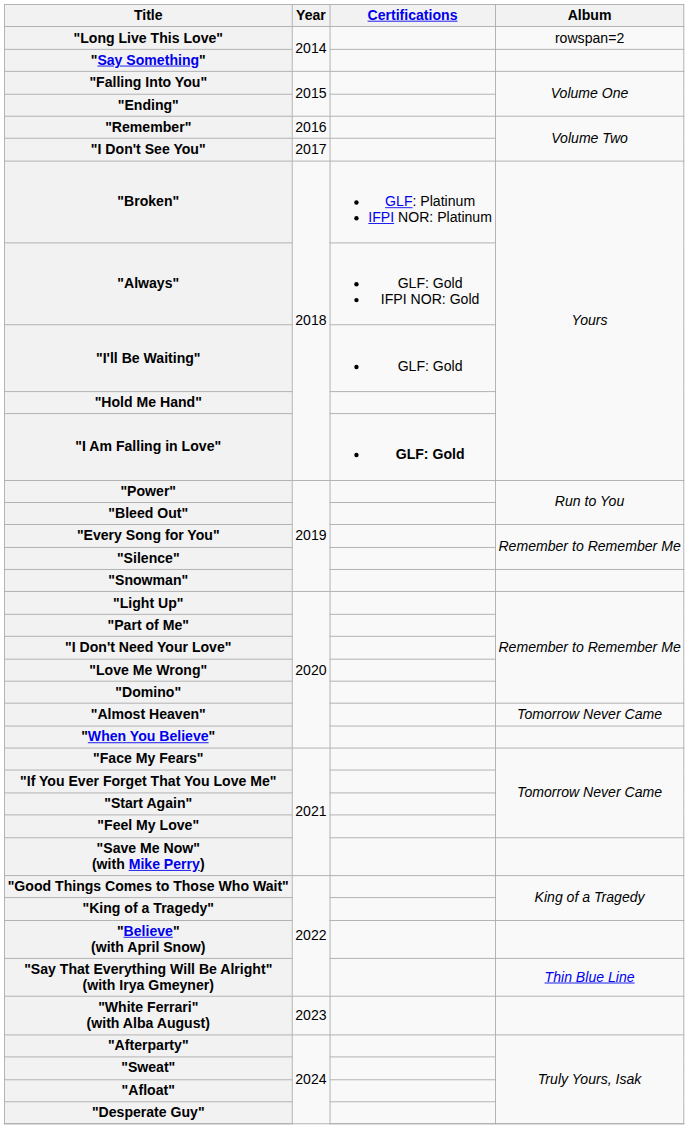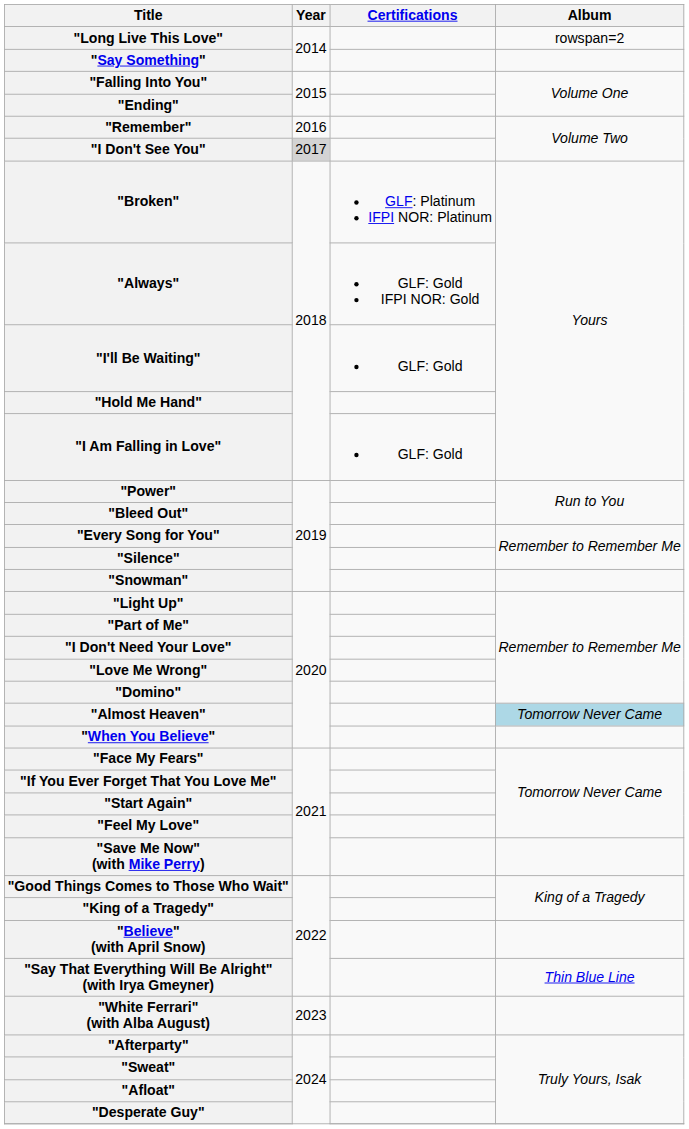(311, 149) no background -> (311, 149) lightgrey background
(413, 455) bold -> (413, 455) normal
(590, 714) no background -> (590, 714) lightblue background
